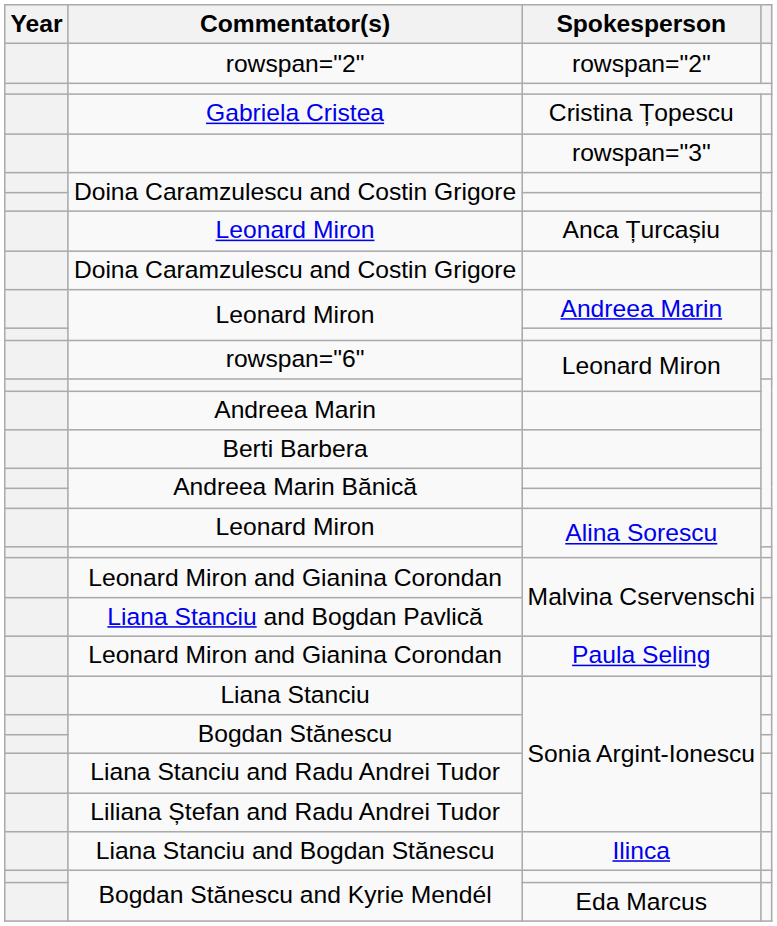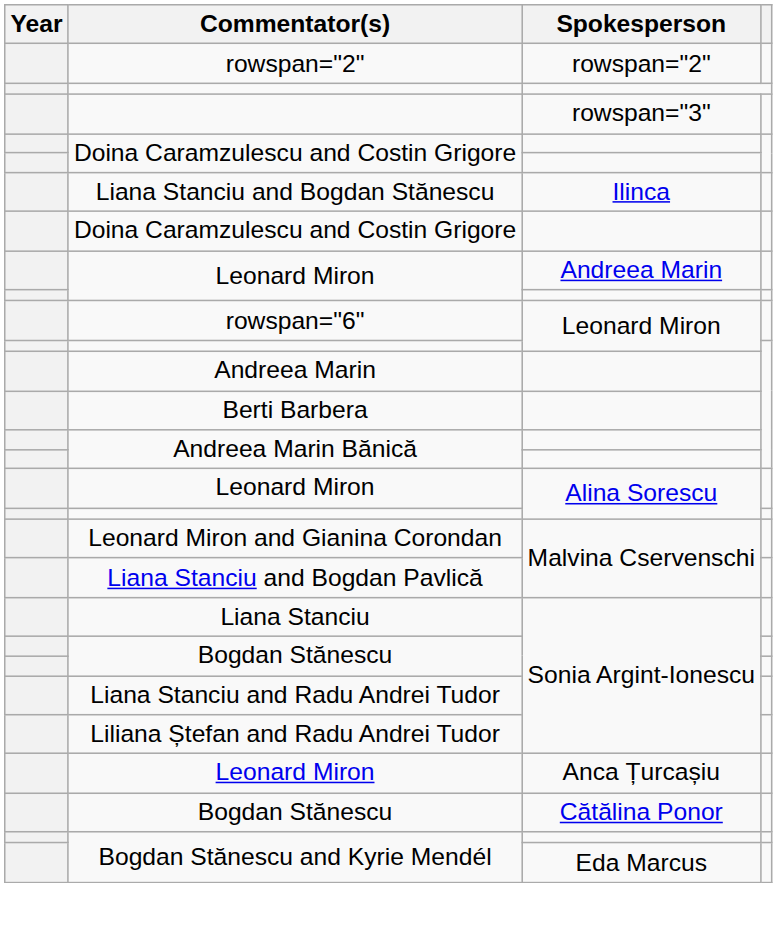- row: (295, 113)
rows swapped: (295, 230) <-> (295, 851)
- row: (295, 655)
+ row: (295, 811)
